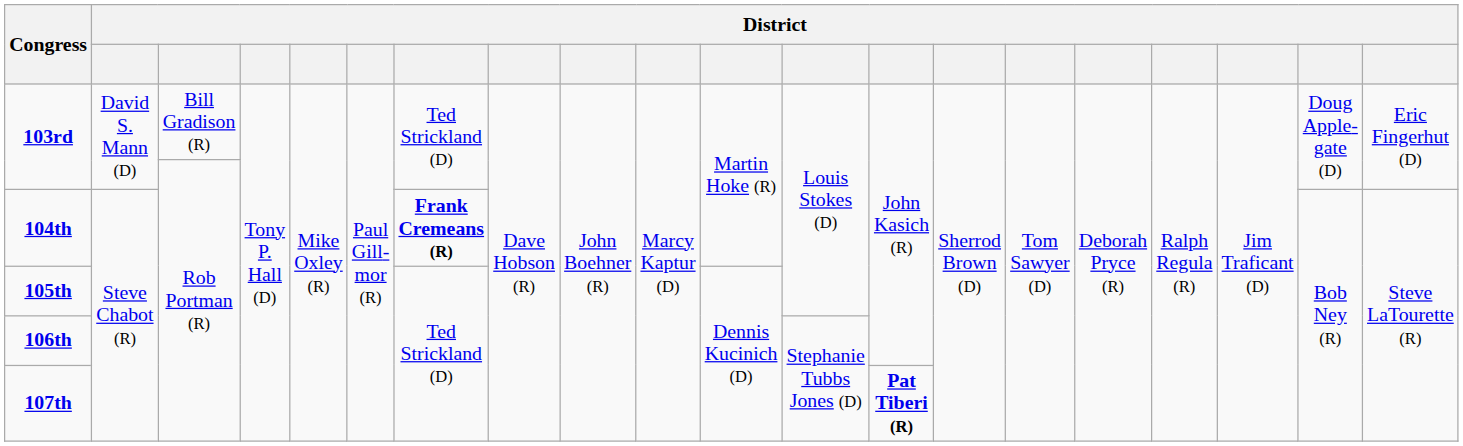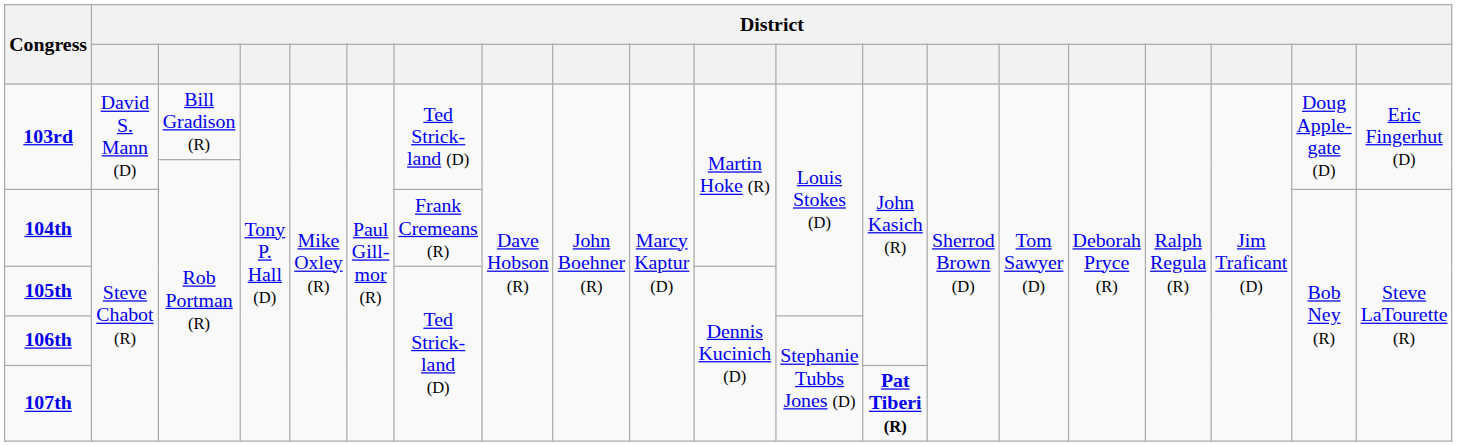(441, 227) bold -> (438, 227) normal
